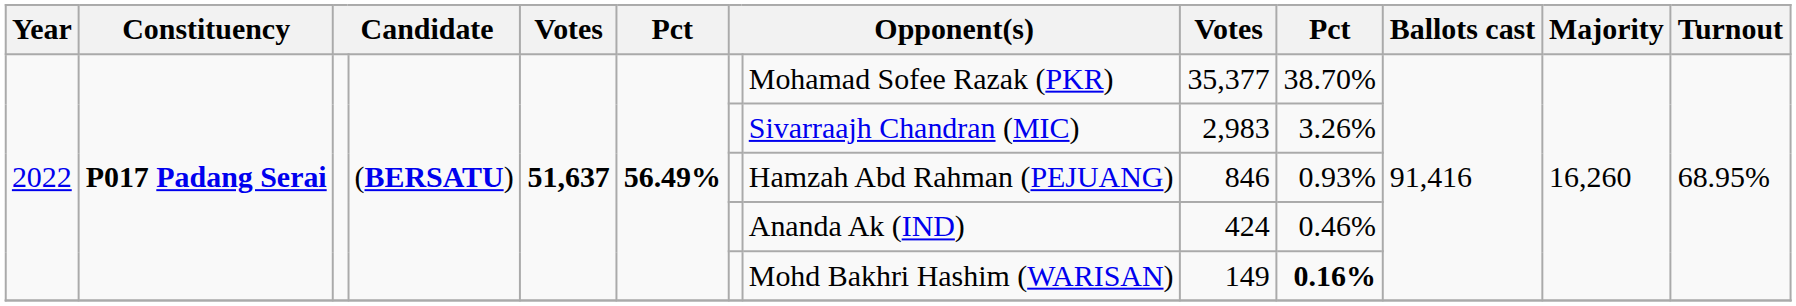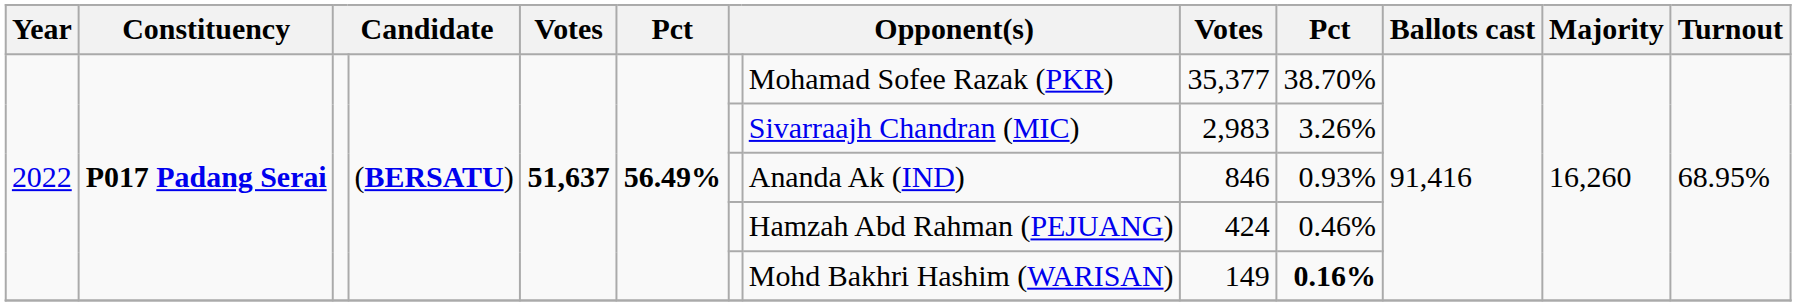(961, 177) Hamzah Abd Rahman (PEJUANG) -> (857, 177) Ananda Ak (IND)
(857, 226) Ananda Ak (IND) -> (961, 226) Hamzah Abd Rahman (PEJUANG)
